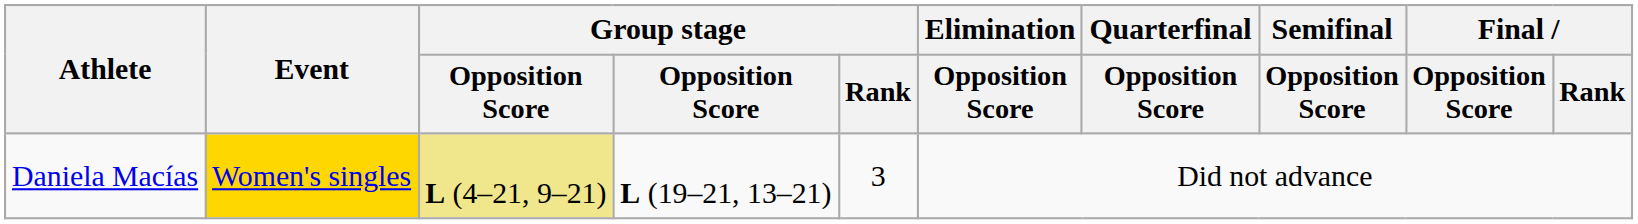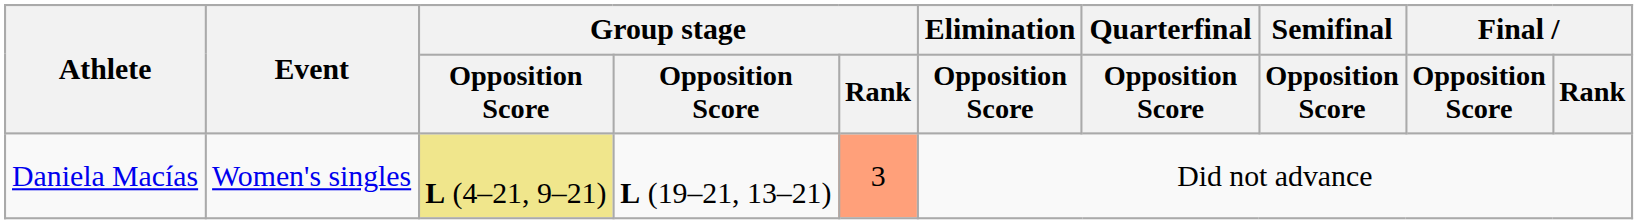(312, 175) gold background -> (312, 175) no background
(878, 175) no background -> (878, 175) lightsalmon background
